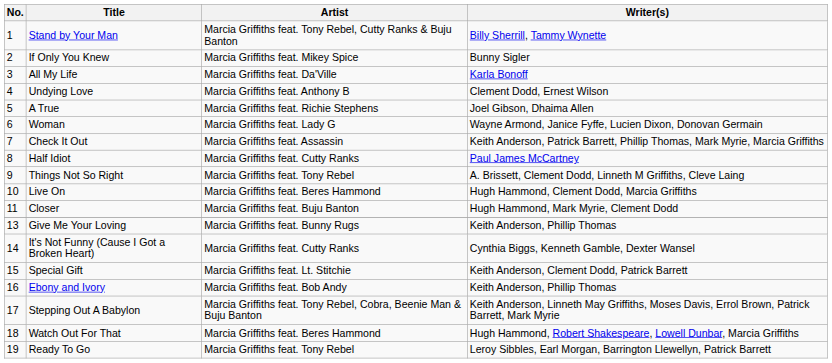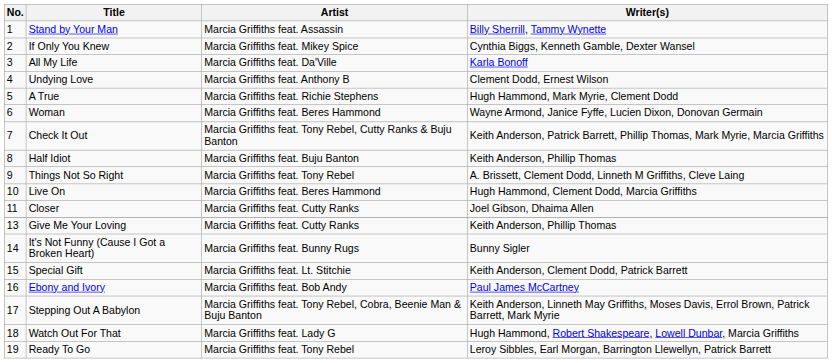(328, 35) Marcia Griffiths feat. Tony Rebel, Cutty Ranks & Buju Banton -> (274, 29) Marcia Griffiths feat. Assassin
(500, 58) Bunny Sigler -> (582, 46) Cynthia Biggs, Kenneth Gamble, Dexter Wansel
(532, 108) Joel Gibson, Dhaima Allen -> (574, 96) Hugh Hammond, Mark Myrie, Clement Dodd
(270, 125) Marcia Griffiths feat. Lady G -> (292, 113) Marcia Griffiths feat. Beres Hammond
(274, 141) Marcia Griffiths feat. Assassin -> (328, 136) Marcia Griffiths feat. Tony Rebel, Cutty Ranks & Buju Banton
(282, 158) Marcia Griffiths feat. Cutty Ranks -> (282, 158) Marcia Griffiths feat. Buju Banton
(524, 158) Paul James McCartney -> (543, 158) Keith Anderson, Phillip Thomas
(282, 208) Marcia Griffiths feat. Buju Banton -> (282, 208) Marcia Griffiths feat. Cutty Ranks
(574, 208) Hugh Hammond, Mark Myrie, Clement Dodd -> (532, 208) Joel Gibson, Dhaima Allen
(282, 225) Marcia Griffiths feat. Bunny Rugs -> (282, 225) Marcia Griffiths feat. Cutty Ranks
(282, 248) Marcia Griffiths feat. Cutty Ranks -> (282, 248) Marcia Griffiths feat. Bunny Rugs
(582, 248) Cynthia Biggs, Kenneth Gamble, Dexter Wansel -> (500, 248) Bunny Sigler
(543, 287) Keith Anderson, Phillip Thomas -> (524, 287) Paul James McCartney
(292, 333) Marcia Griffiths feat. Beres Hammond -> (270, 333) Marcia Griffiths feat. Lady G
